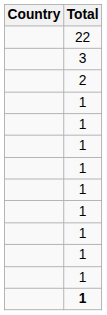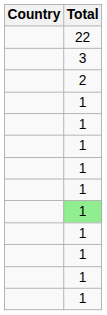(83, 211) no background -> (83, 211) lightgreen background
(83, 299) bold -> (83, 299) normal
